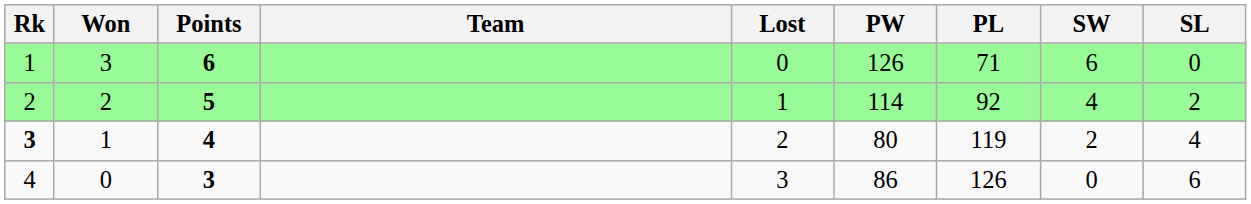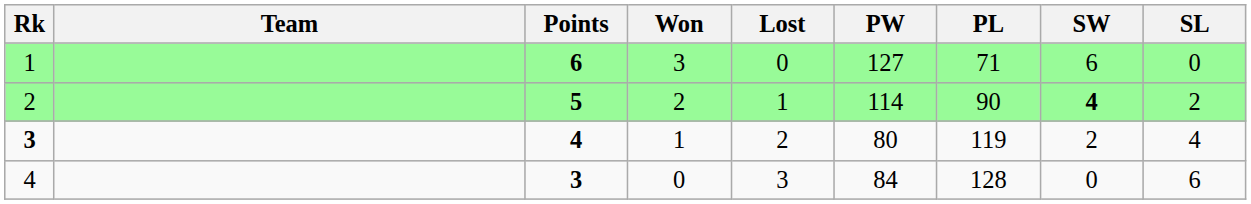columns swapped: (496, 23) <-> (106, 23)
(885, 62) 126 -> (885, 62) 127
(988, 101) 92 -> (988, 101) 90
(1092, 101) normal -> (1092, 101) bold
(885, 179) 86 -> (885, 179) 84
(988, 179) 126 -> (988, 179) 128
